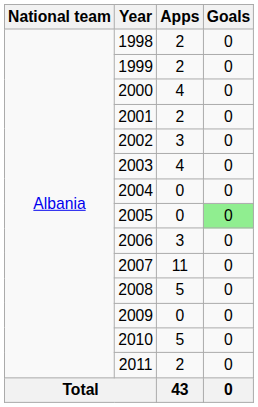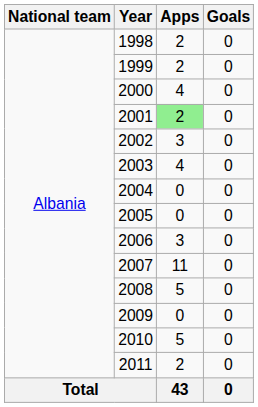(180, 116) no background -> (180, 116) lightgreen background
(228, 215) lightgreen background -> (228, 215) no background
